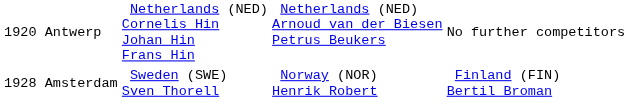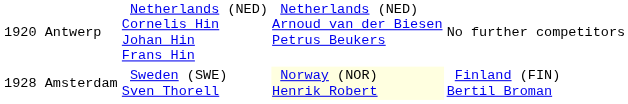(325, 83) no background -> (325, 83) lightyellow background
